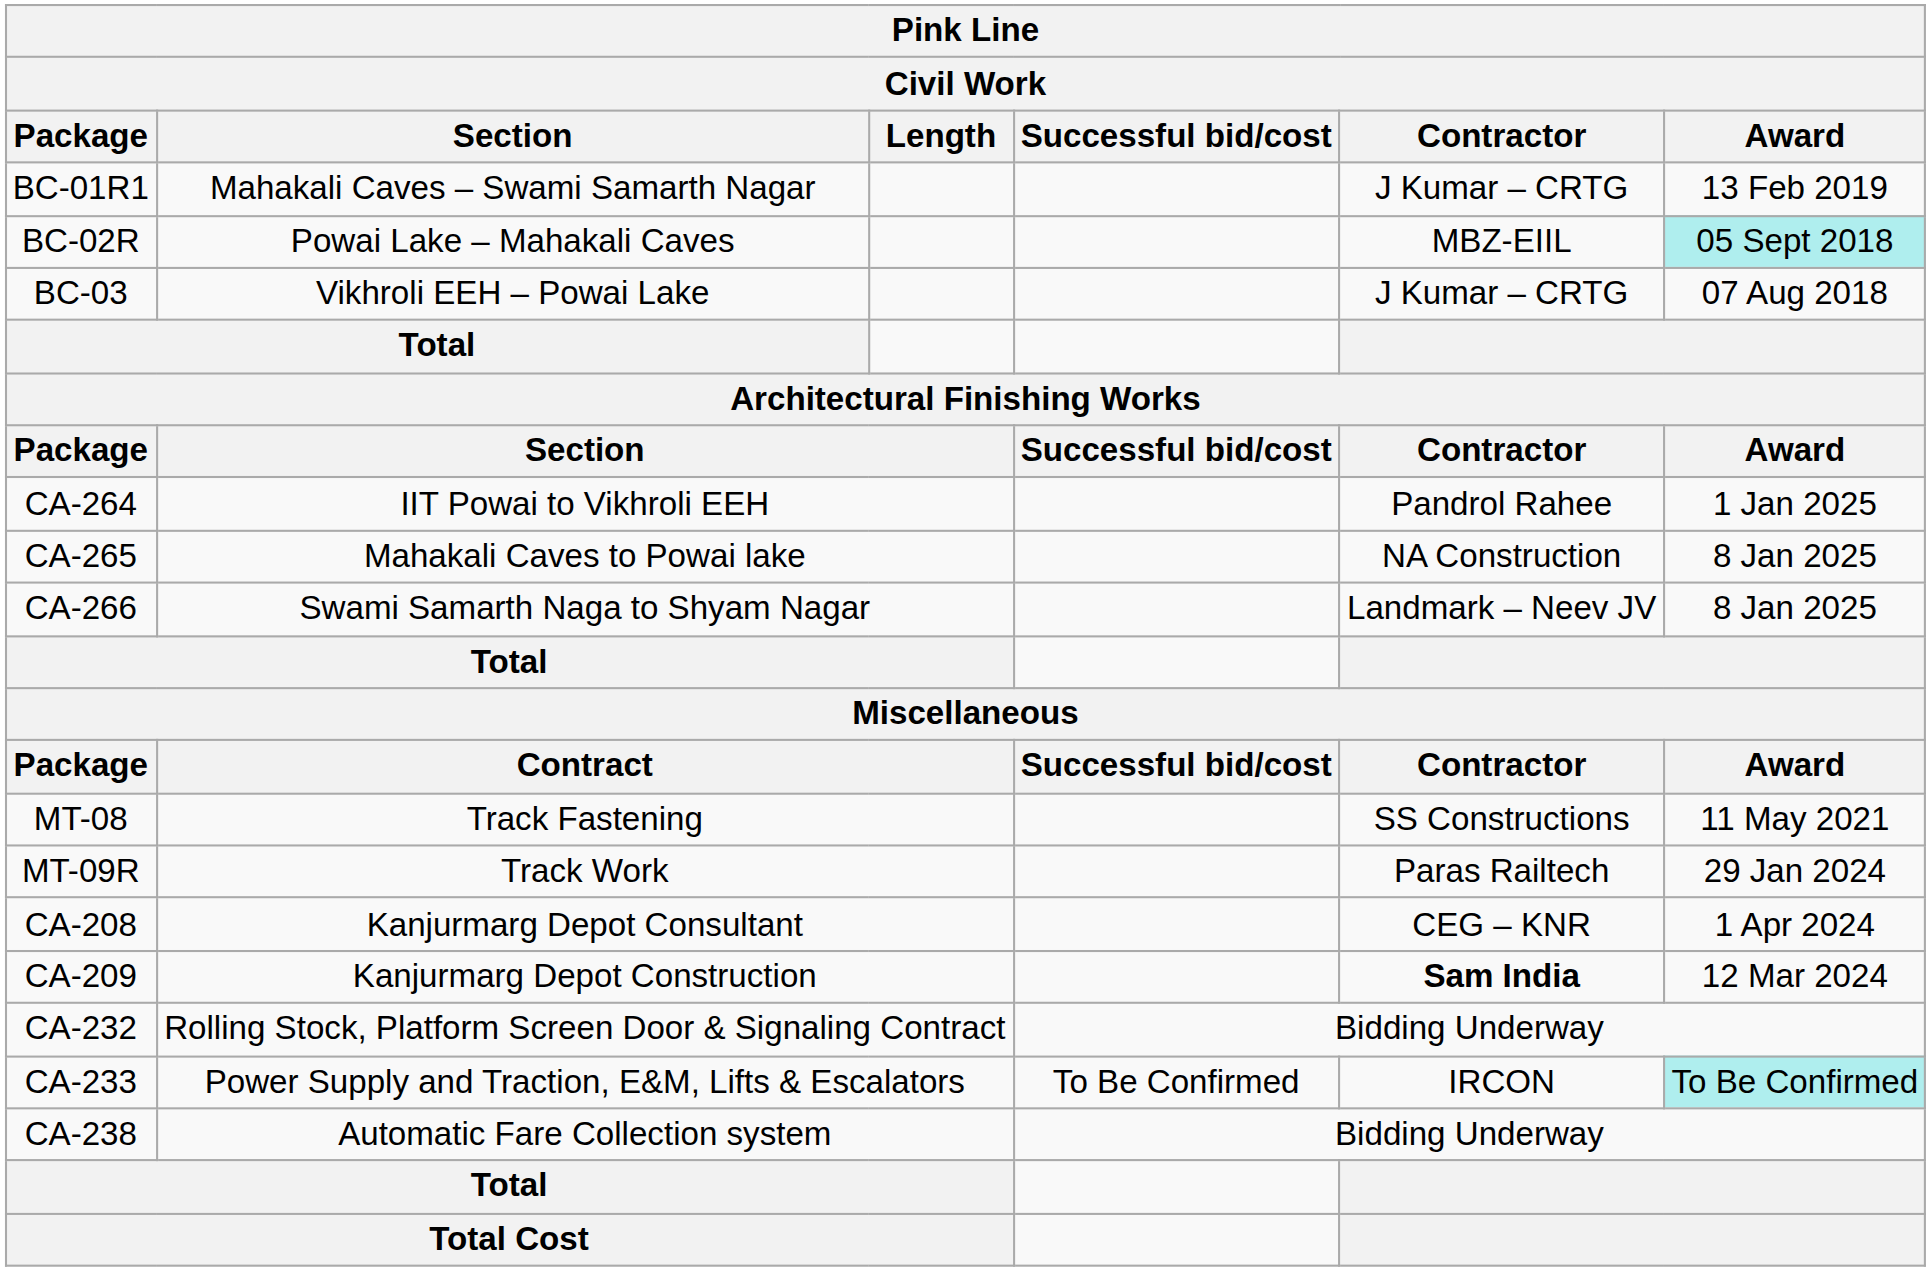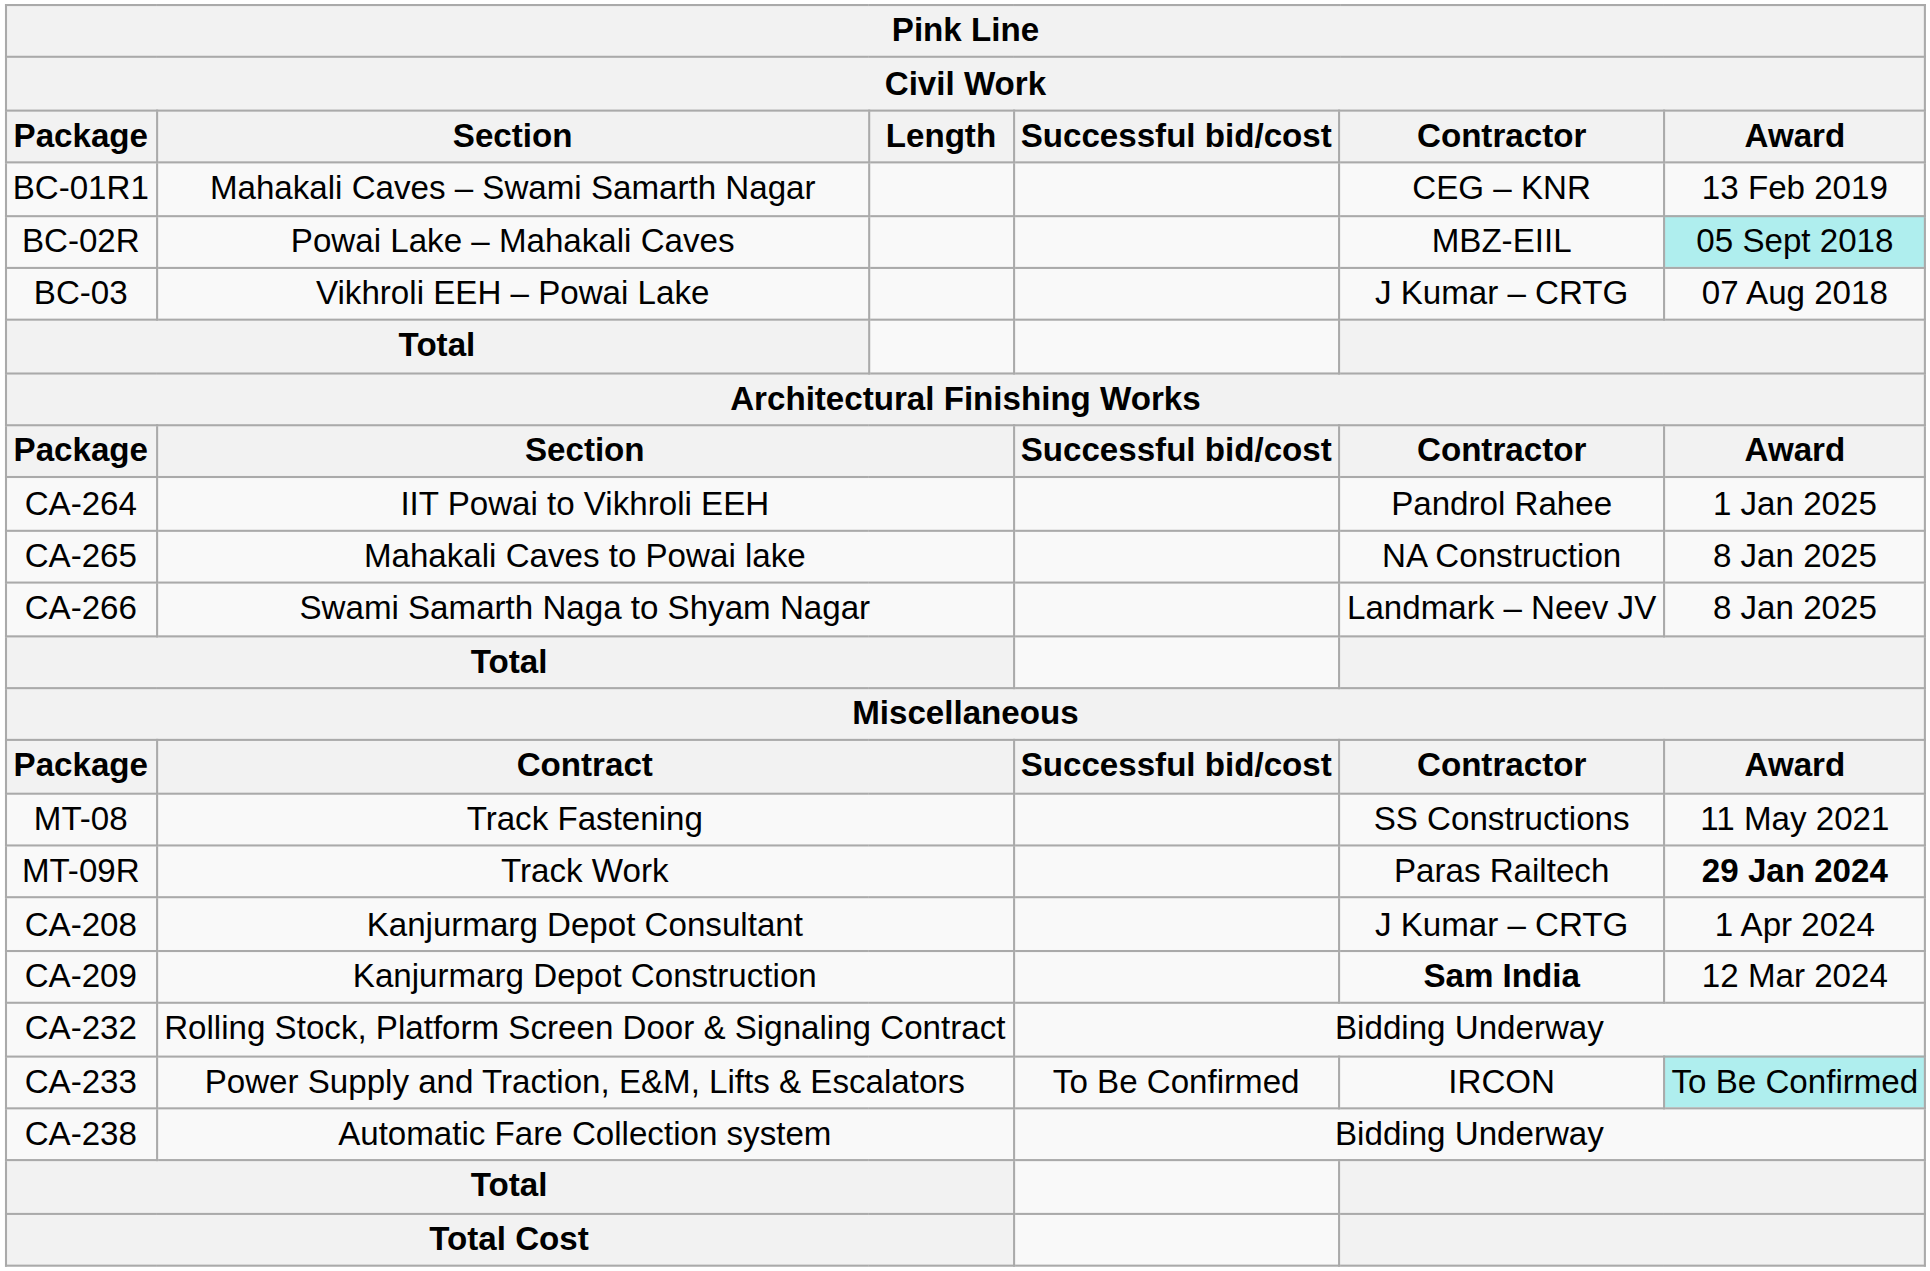(1502, 188) J Kumar – CRTG -> (1502, 188) CEG – KNR
(1795, 871) normal -> (1795, 871) bold
(1502, 923) CEG – KNR -> (1502, 923) J Kumar – CRTG
